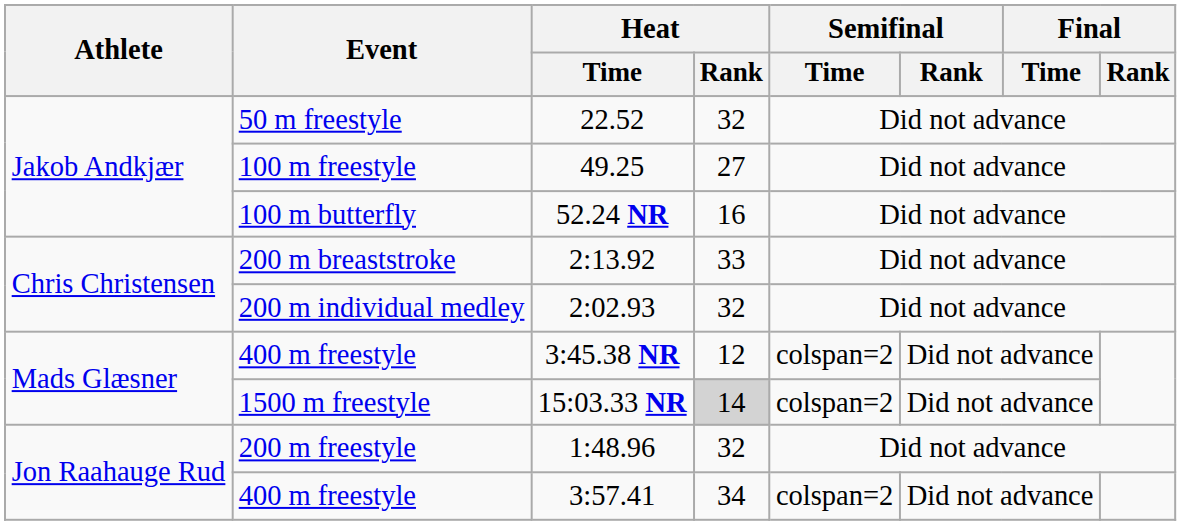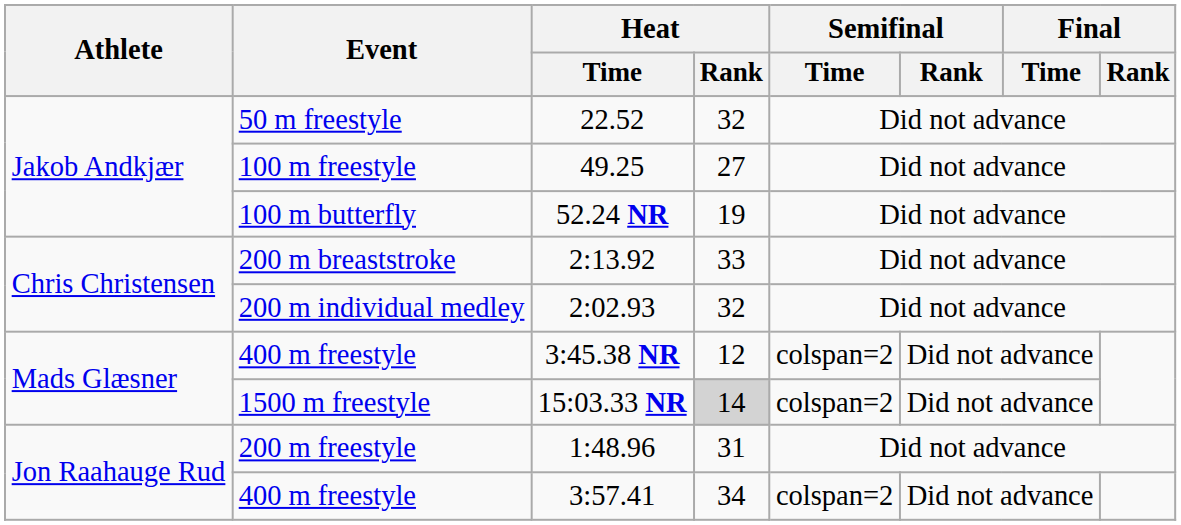(731, 213) 16 -> (731, 213) 19
(731, 449) 32 -> (731, 449) 31
